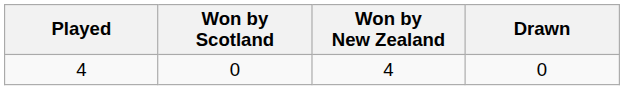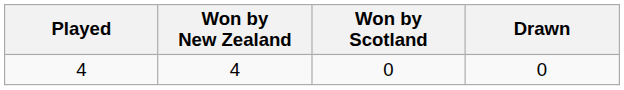columns swapped: (388, 29) <-> (235, 29)
